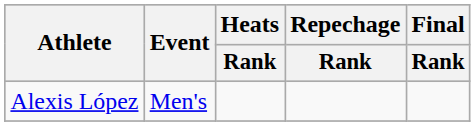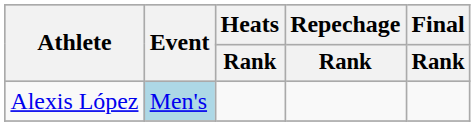(178, 101) no background -> (178, 101) lightblue background
